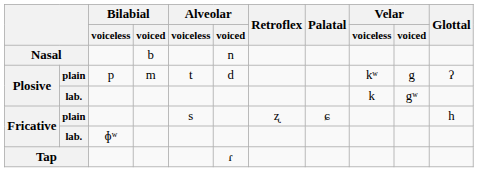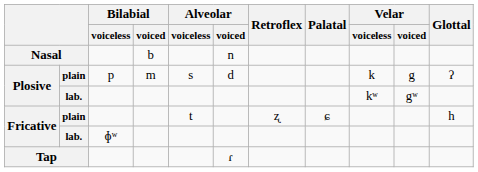(191, 75) t -> (191, 75) s
(372, 75) kʷ -> (372, 75) k
(372, 95) k -> (372, 95) kʷ
(191, 116) s -> (191, 116) t
